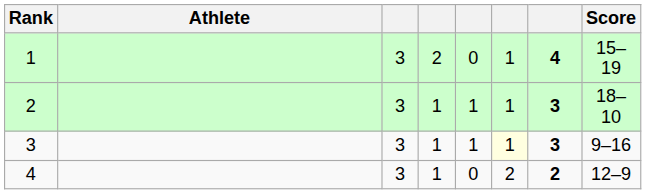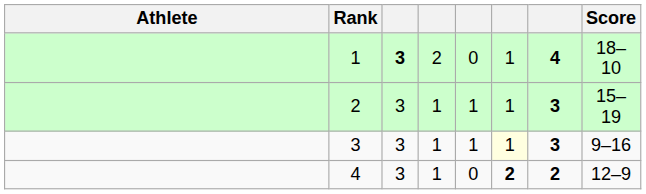columns swapped: (31, 18) <-> (219, 18)
(400, 57) normal -> (400, 57) bold
(611, 57) 15–19 -> (611, 57) 18–10
(611, 106) 18–10 -> (611, 106) 15–19
(510, 174) normal -> (510, 174) bold
